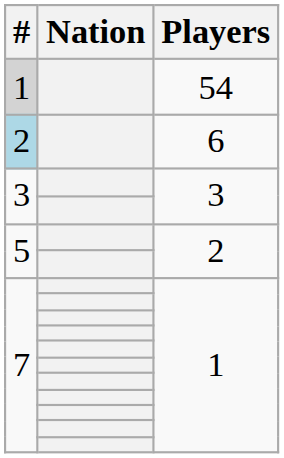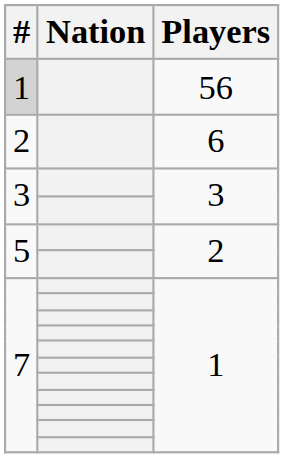(216, 86) 54 -> (216, 86) 56
(22, 140) lightblue background -> (22, 140) no background
